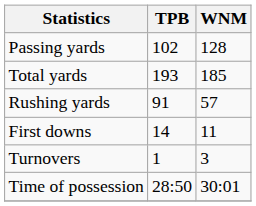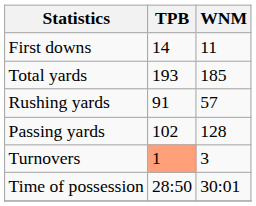rows swapped: (50, 130) <-> (57, 46)
(156, 158) no background -> (156, 158) lightsalmon background
